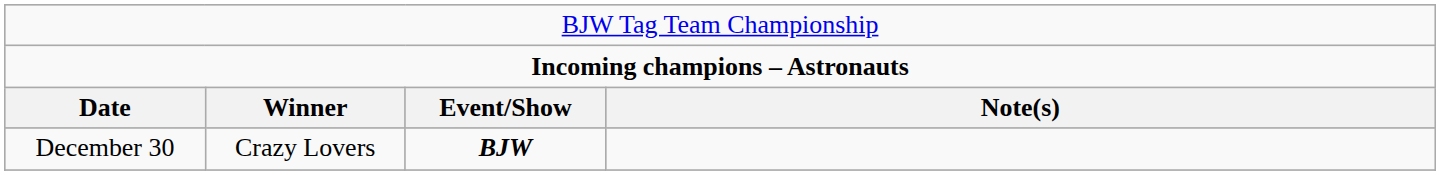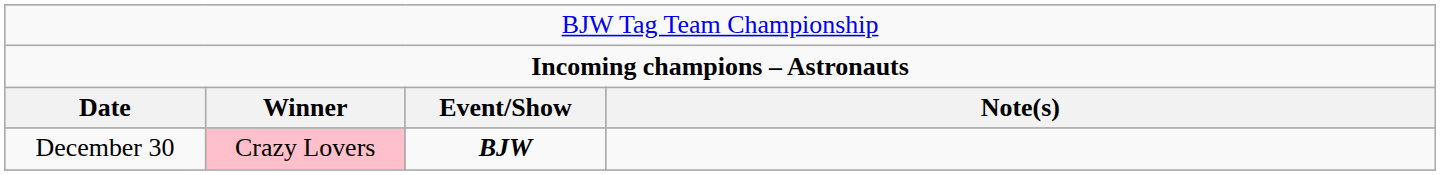(305, 148) no background -> (305, 148) pink background
